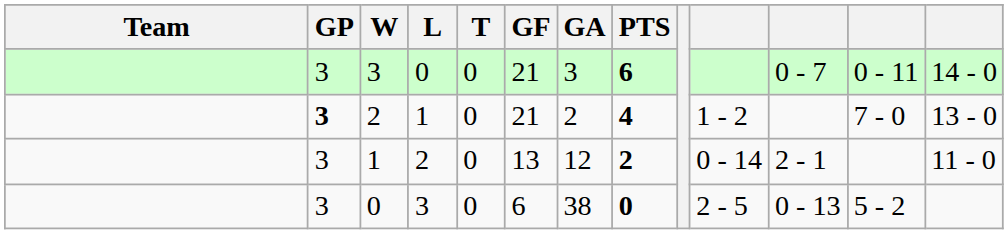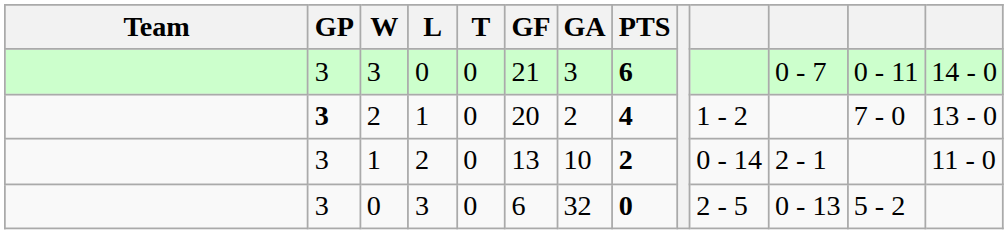(525, 116) 21 -> (525, 116) 20
(578, 160) 12 -> (578, 160) 10
(578, 205) 38 -> (578, 205) 32
